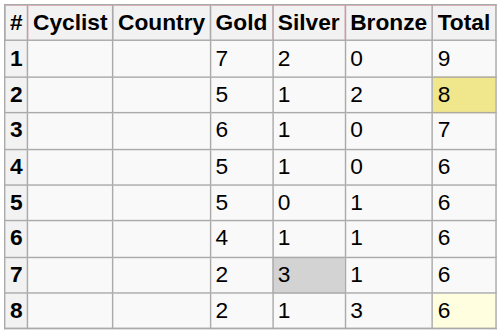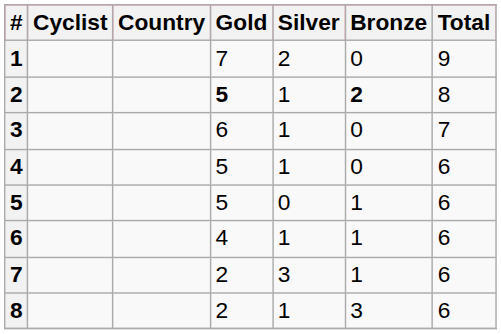(222, 94) normal -> (222, 94) bold
(357, 94) normal -> (357, 94) bold
(444, 94) khaki background -> (444, 94) no background
(284, 274) lightgrey background -> (284, 274) no background
(444, 310) lightyellow background -> (444, 310) no background
